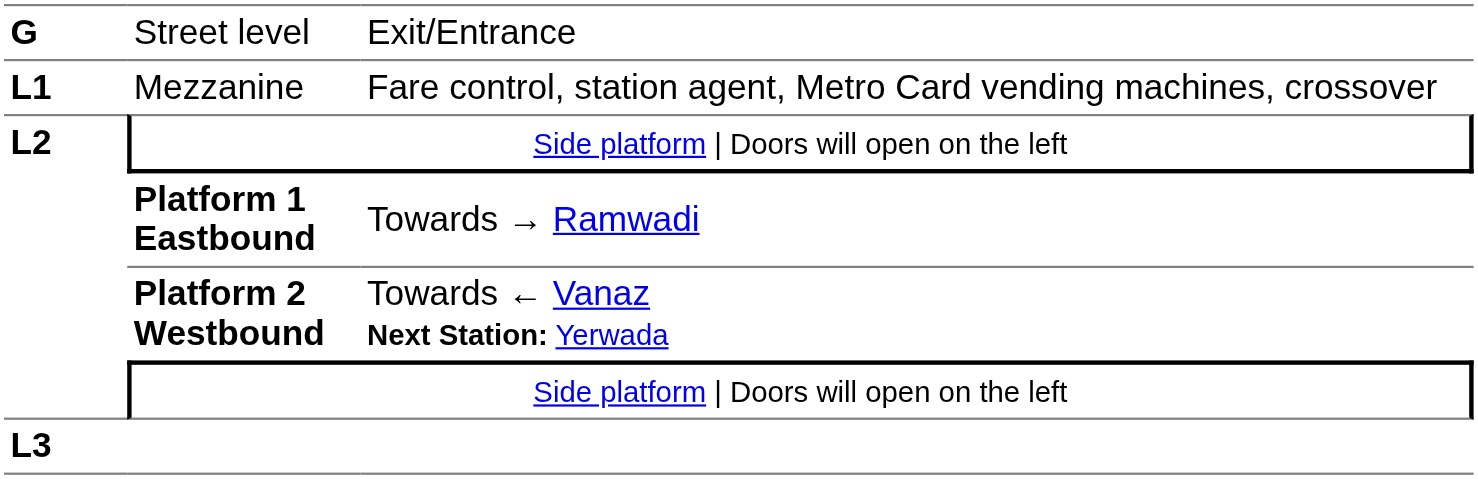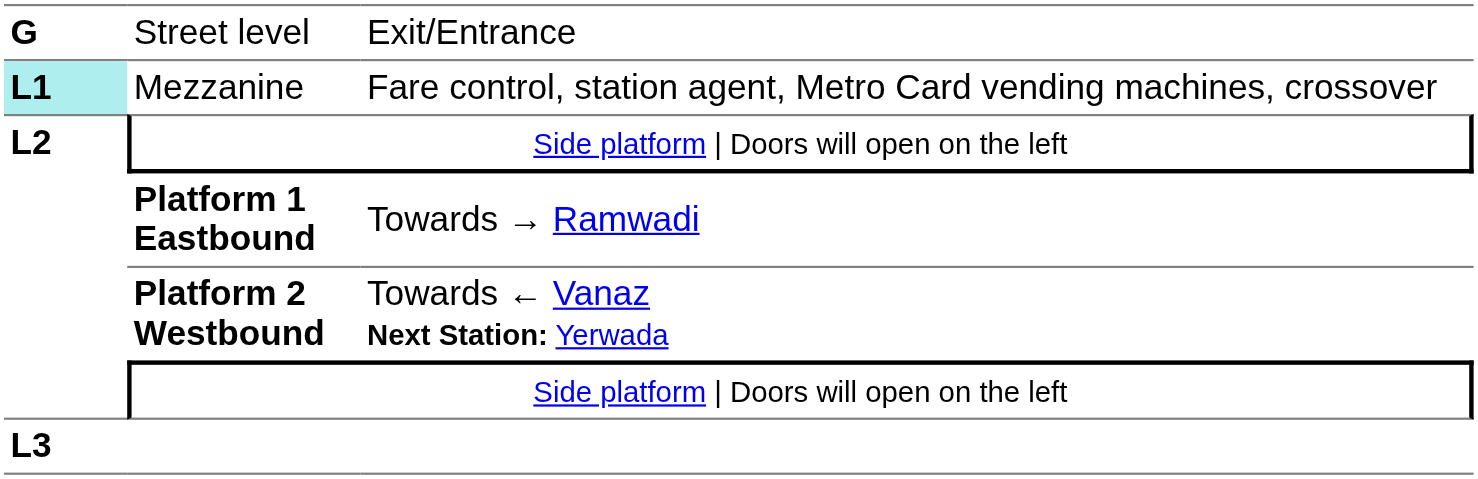(31, 86) no background -> (31, 86) paleturquoise background
